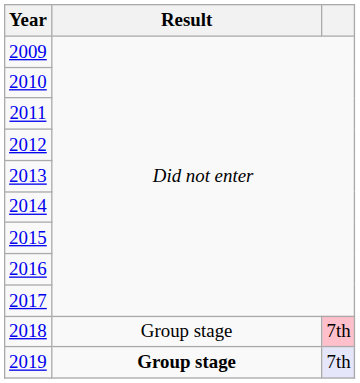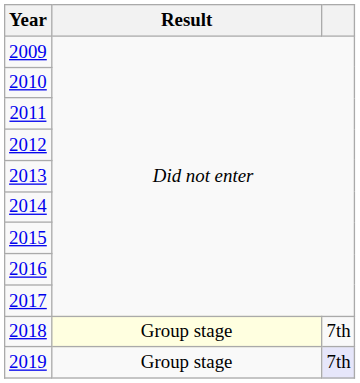(187, 331) no background -> (187, 331) lightyellow background
(339, 331) pink background -> (339, 331) no background
(187, 362) bold -> (187, 362) normal
